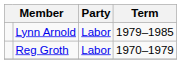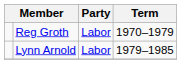rows swapped: (42, 50) <-> (46, 31)
